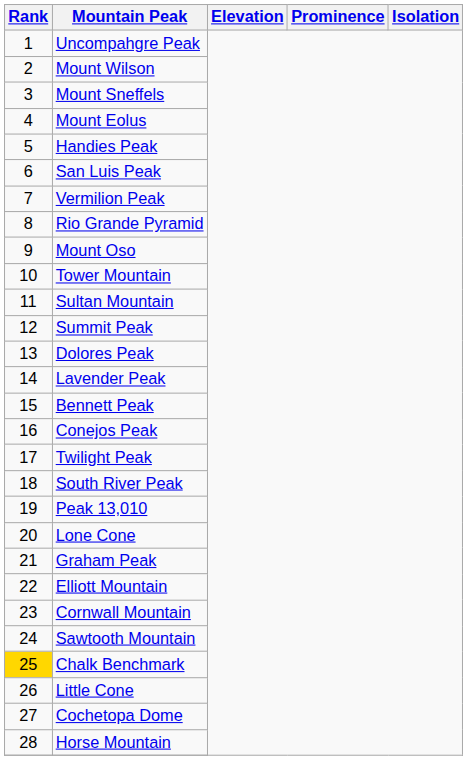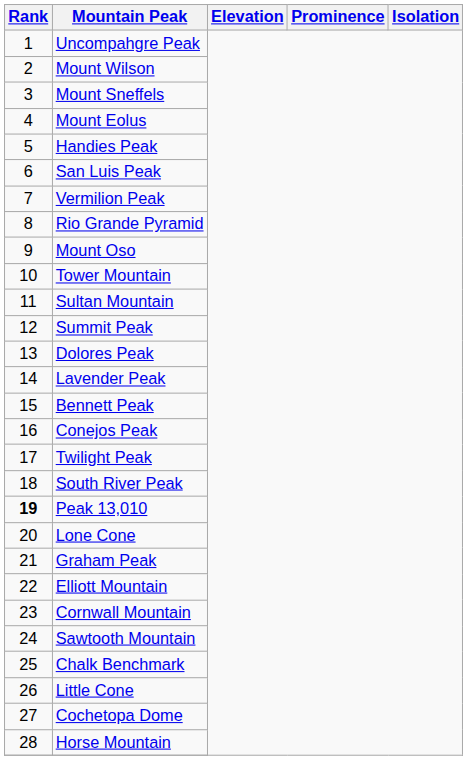(28, 509) normal -> (28, 509) bold
(28, 664) gold background -> (28, 664) no background
